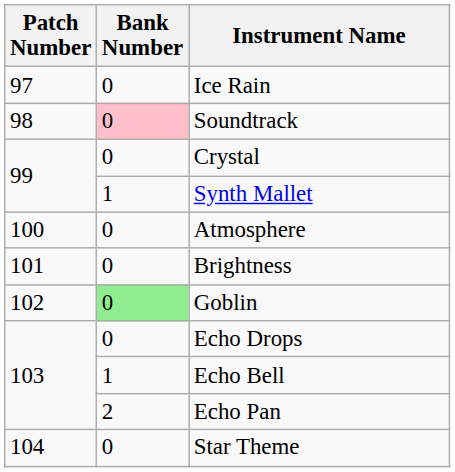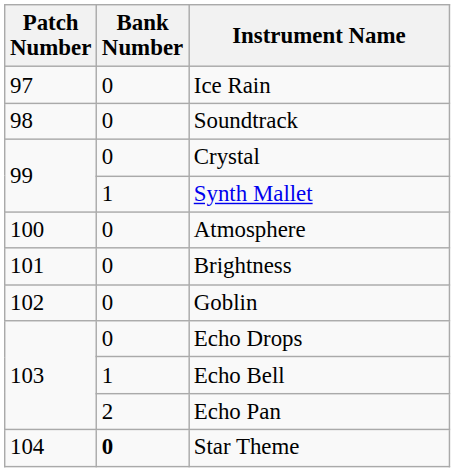(108, 120) pink background -> (108, 120) no background
(108, 302) lightgreen background -> (108, 302) no background
(108, 447) normal -> (108, 447) bold
